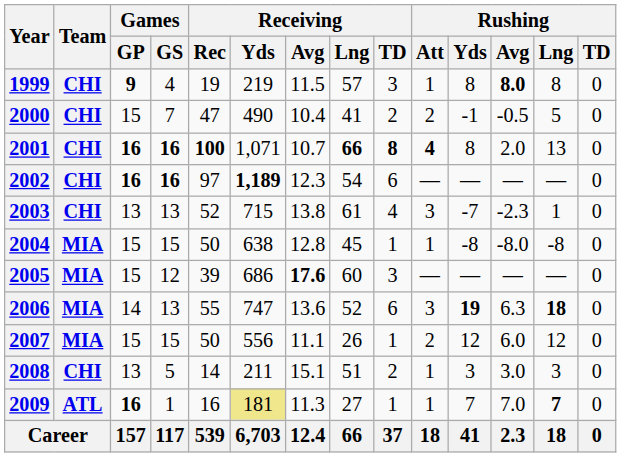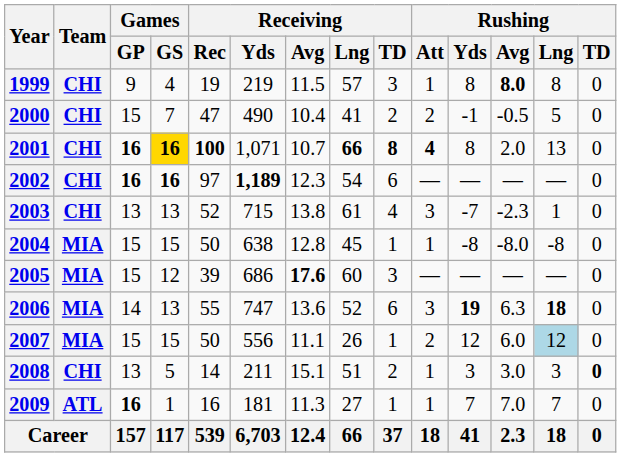(131, 84) bold -> (131, 84) normal
(170, 148) no background -> (170, 148) gold background
(556, 340) no background -> (556, 340) lightblue background
(597, 372) normal -> (597, 372) bold
(258, 404) khaki background -> (258, 404) no background
(556, 404) bold -> (556, 404) normal
